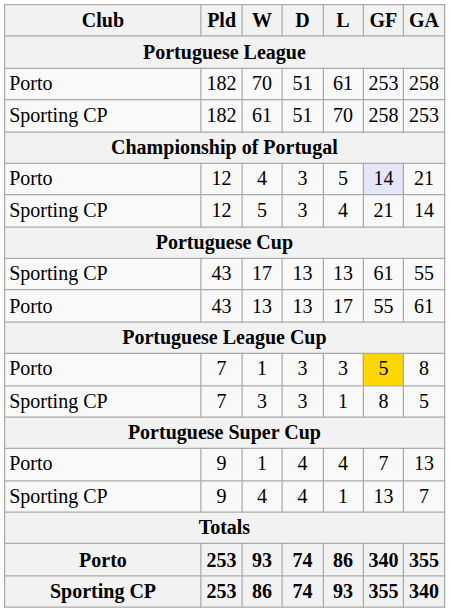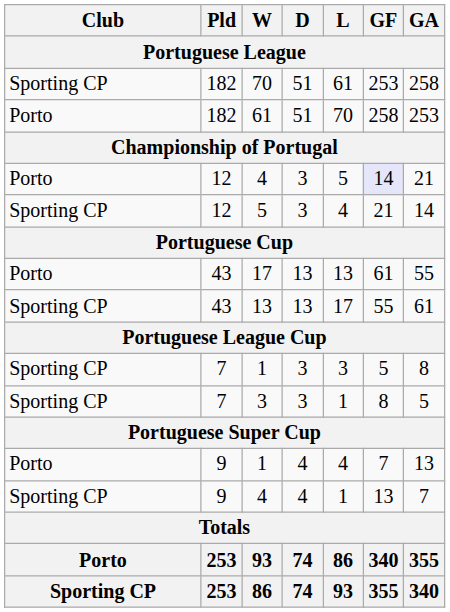(31, 83) Porto -> (58, 83) Sporting CP
(58, 115) Sporting CP -> (31, 115) Porto
(58, 274) Sporting CP -> (31, 274) Porto
(31, 305) Porto -> (58, 305) Sporting CP
(31, 369) Porto -> (58, 369) Sporting CP
(383, 369) gold background -> (383, 369) no background
